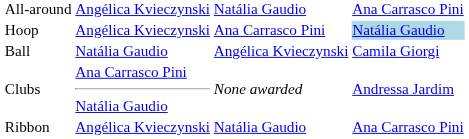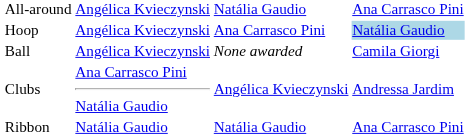(122, 51) Natália Gaudio -> (143, 51) Angélica Kvieczynski
(281, 51) Angélica Kvieczynski -> (258, 51) None awarded
(258, 89) None awarded -> (281, 89) Angélica Kvieczynski
(143, 127) Angélica Kvieczynski -> (122, 127) Natália Gaudio
